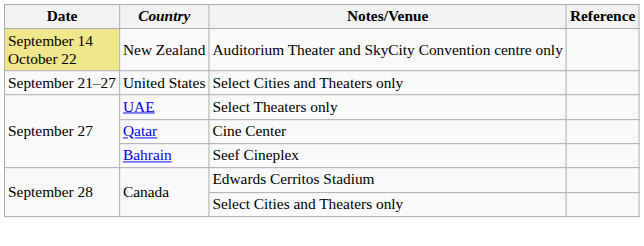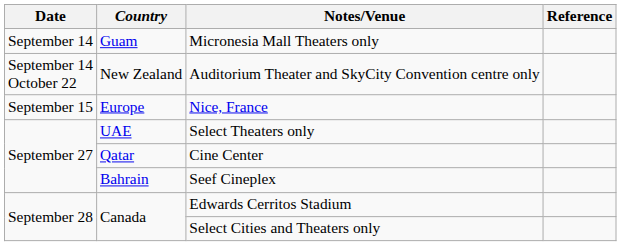+ row: (119, 41)
(50, 49) khaki background -> (50, 74) no background
+ row: (122, 107)
- row: (164, 82)
